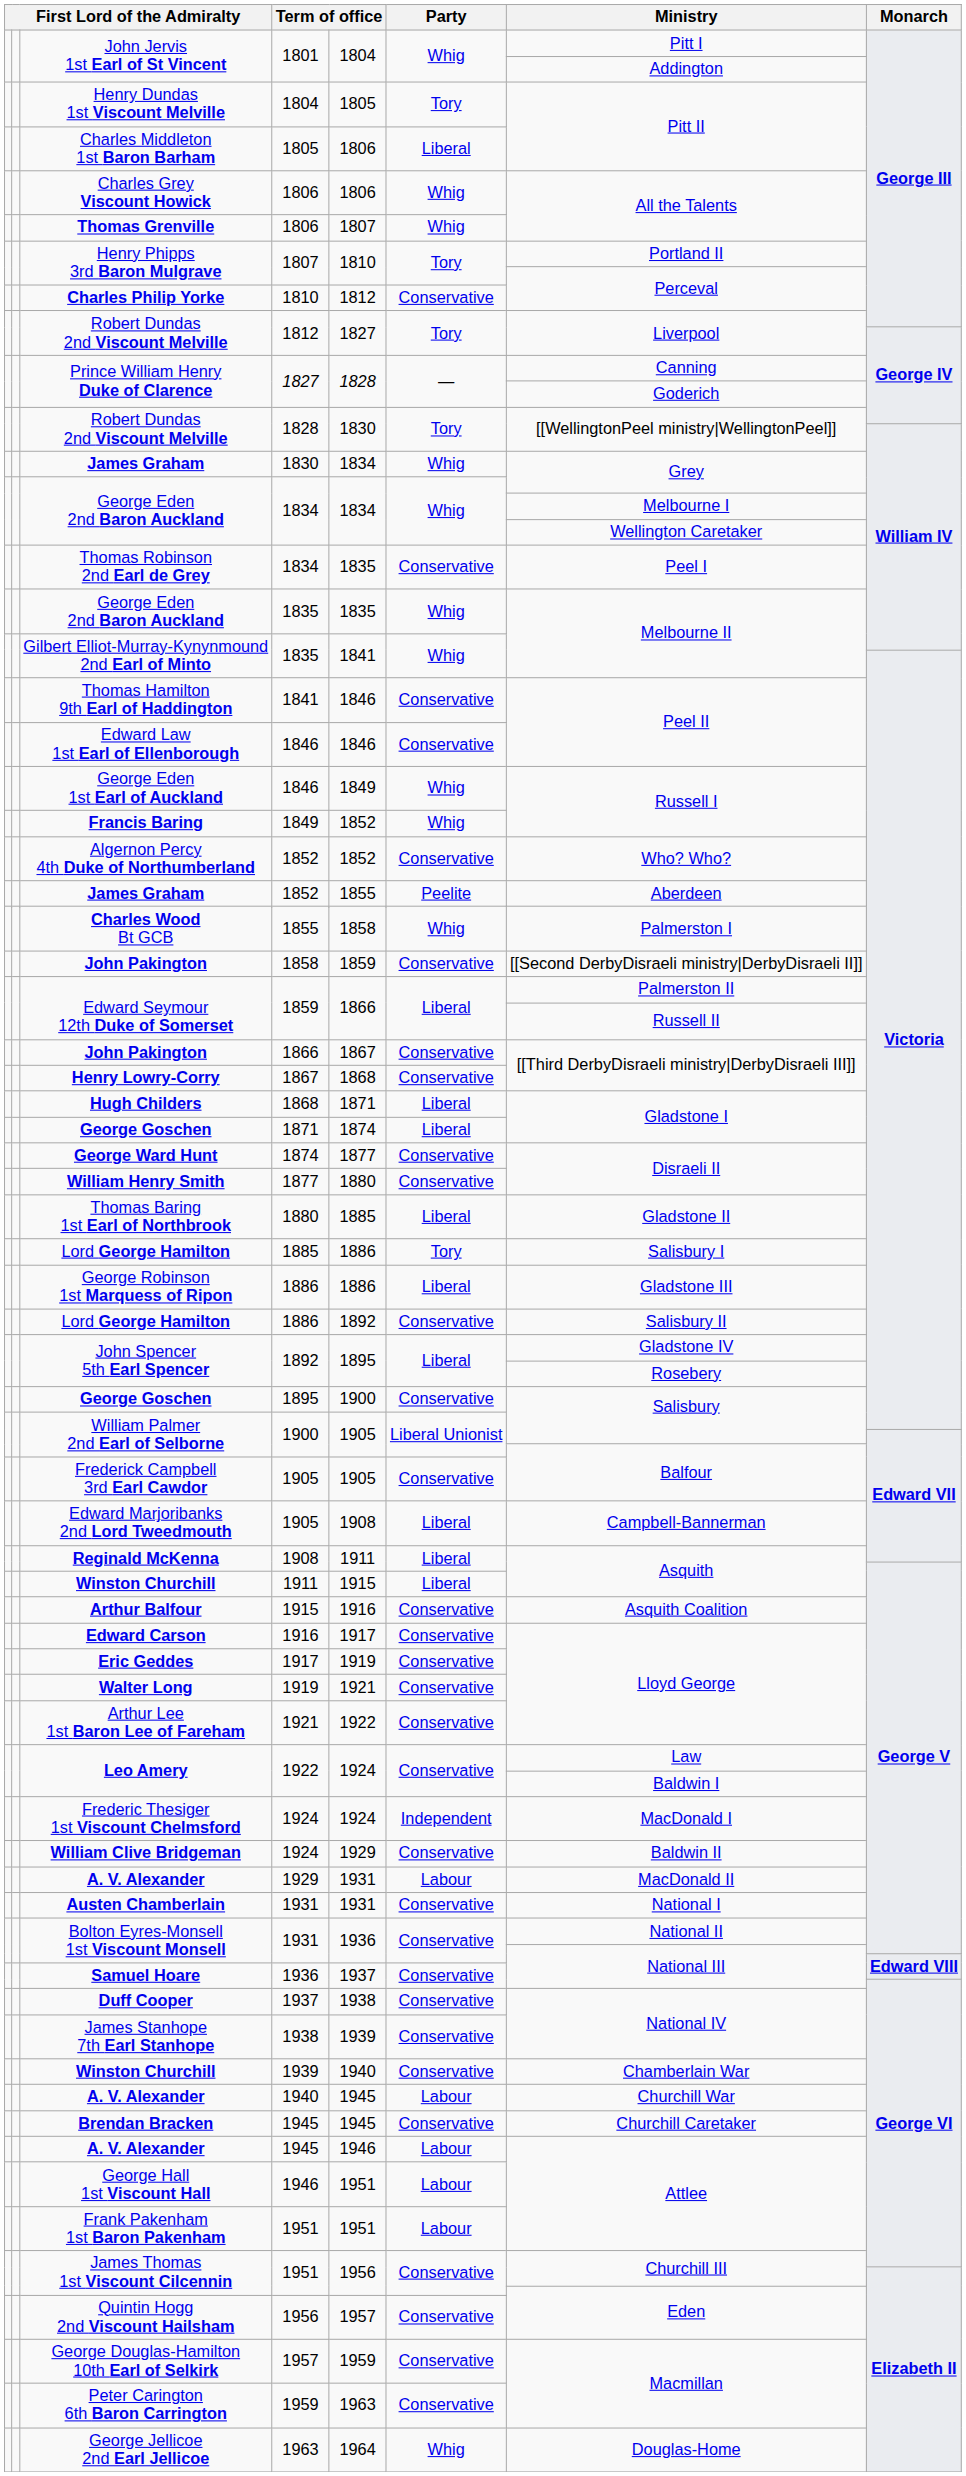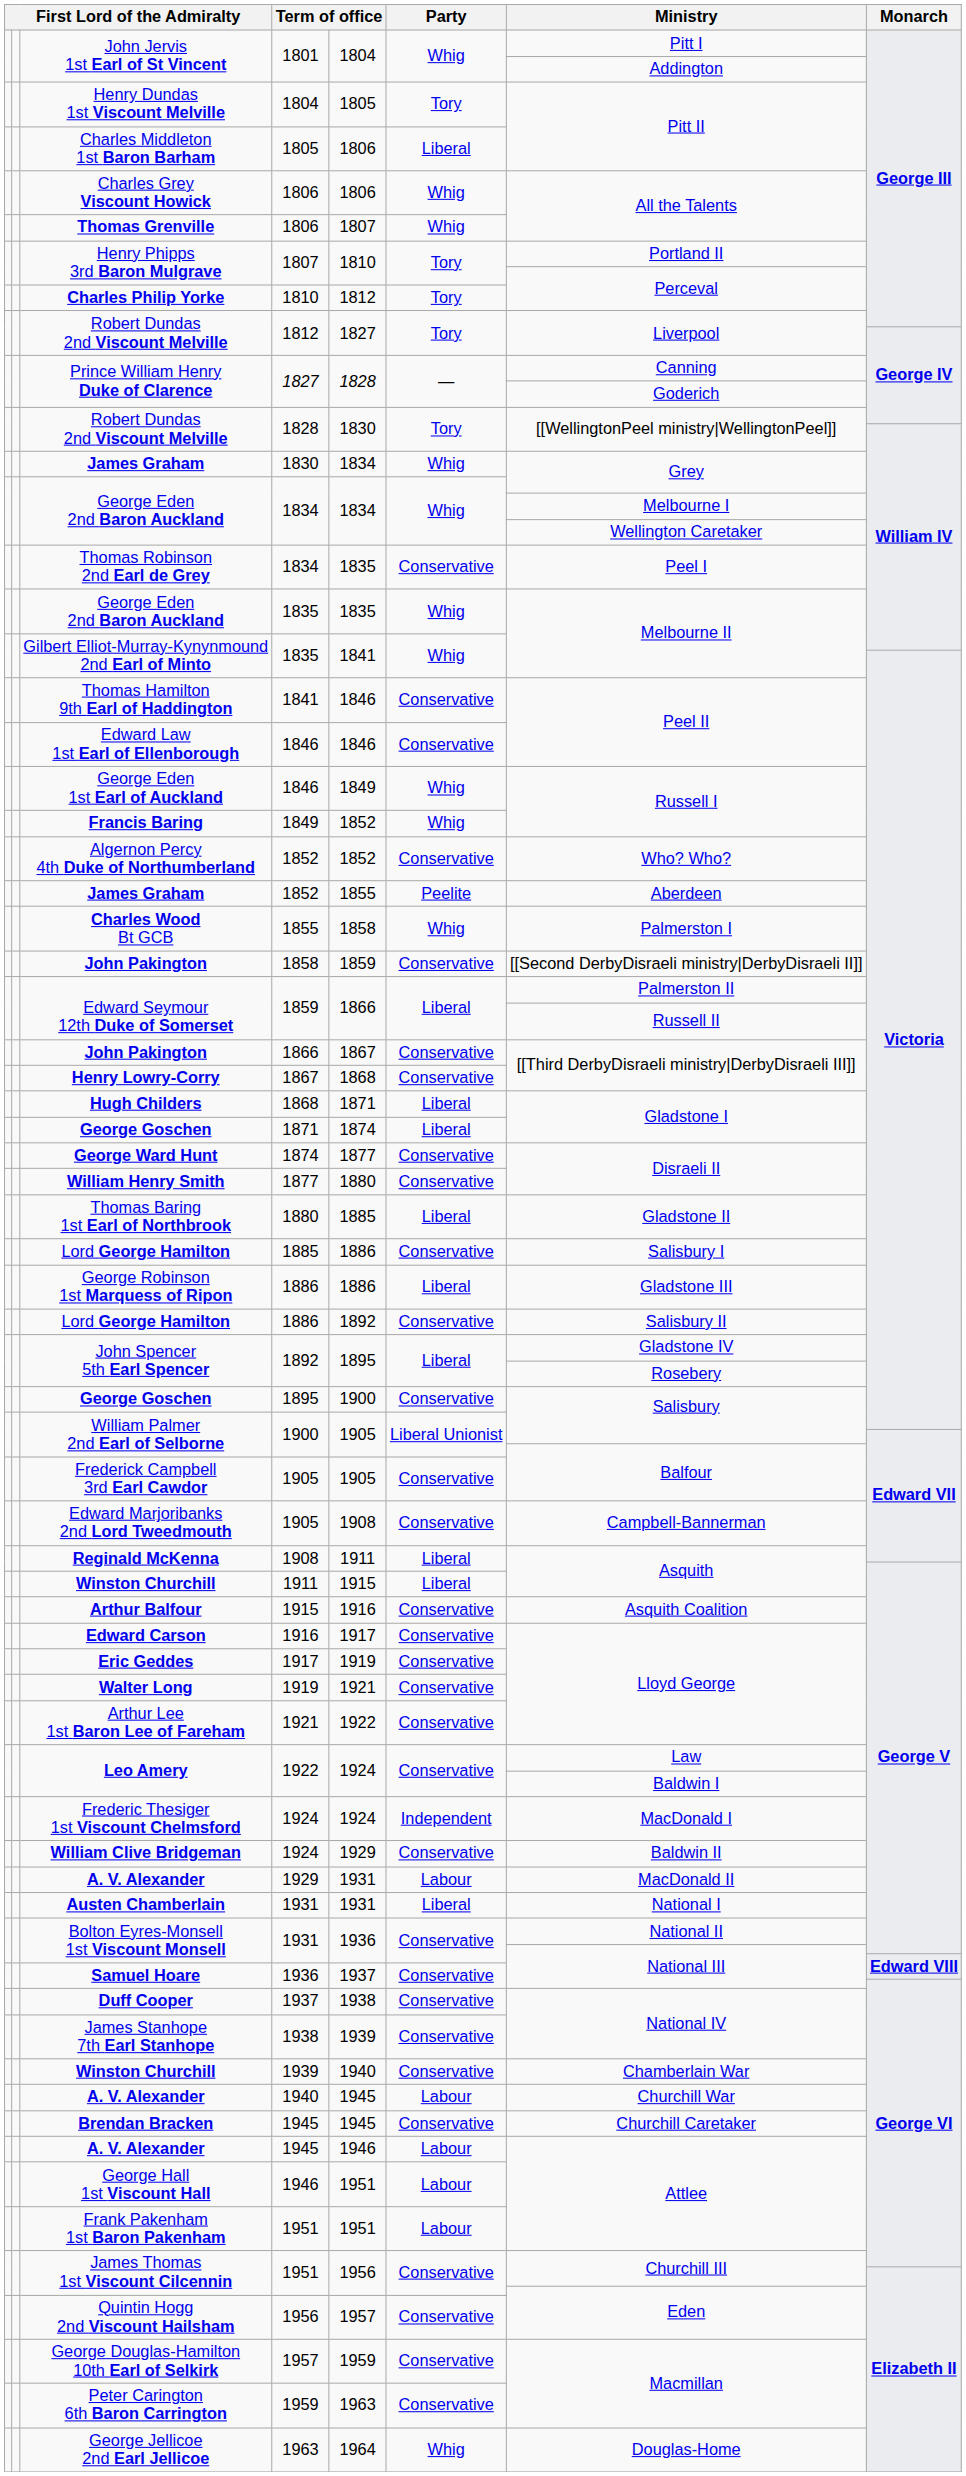(446, 297) Conservative -> (446, 297) Tory
(446, 1251) Tory -> (446, 1251) Conservative
(446, 1523) Liberal -> (446, 1523) Conservative
(446, 1905) Conservative -> (446, 1905) Liberal
